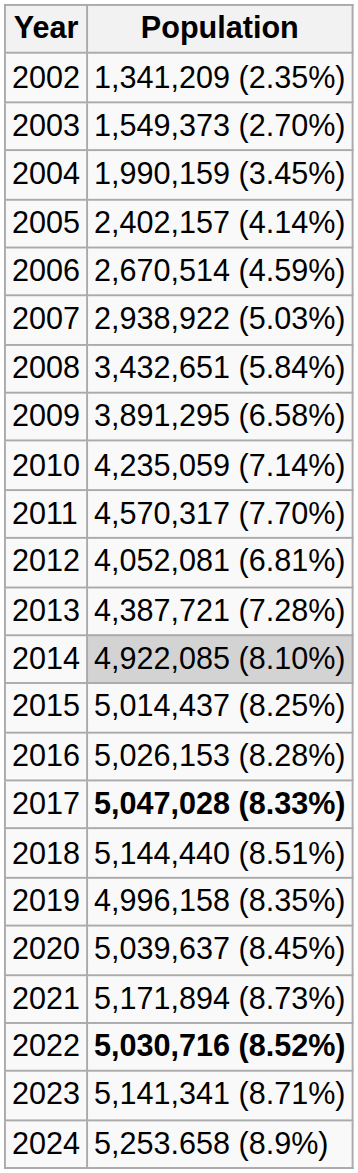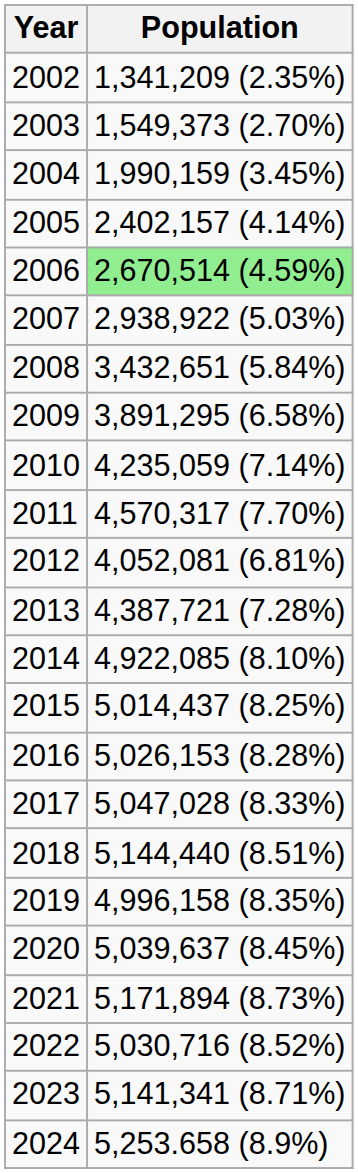(220, 271) no background -> (220, 271) lightgreen background
(220, 658) lightgrey background -> (220, 658) no background
(220, 804) bold -> (220, 804) normal
(220, 1046) bold -> (220, 1046) normal
